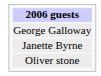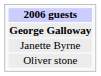(52, 30) normal -> (50, 30) bold
